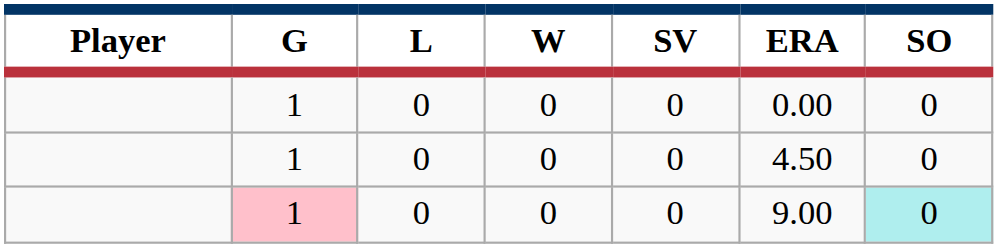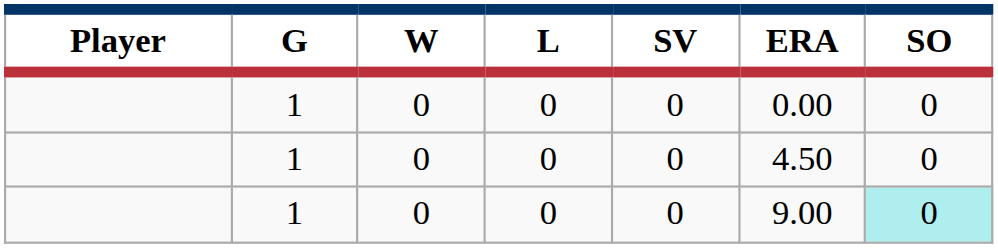columns swapped: (548, 40) <-> (421, 40)
(294, 213) pink background -> (294, 213) no background
